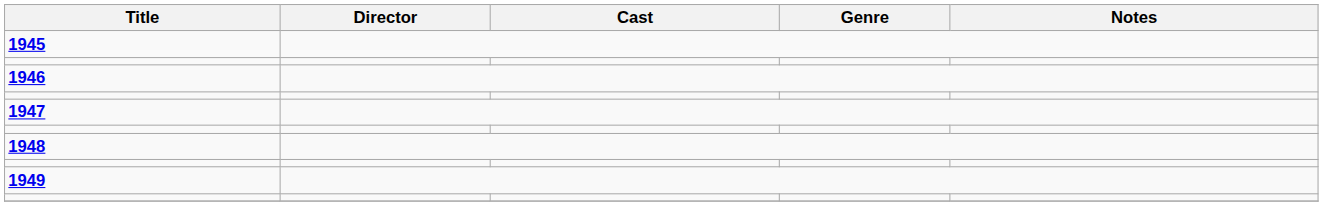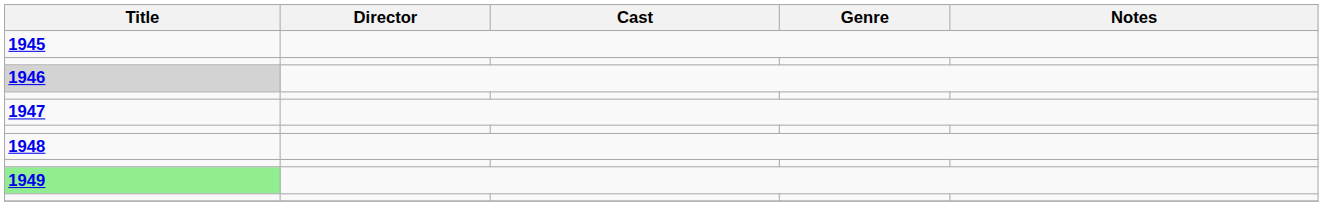(27, 78) no background -> (27, 78) lightgrey background
(27, 180) no background -> (27, 180) lightgreen background
